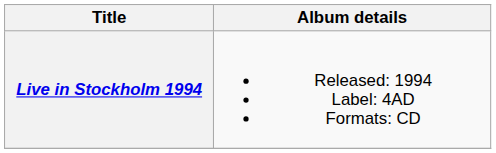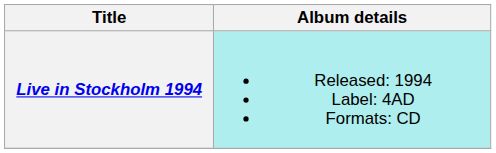(352, 99) no background -> (352, 99) paleturquoise background
